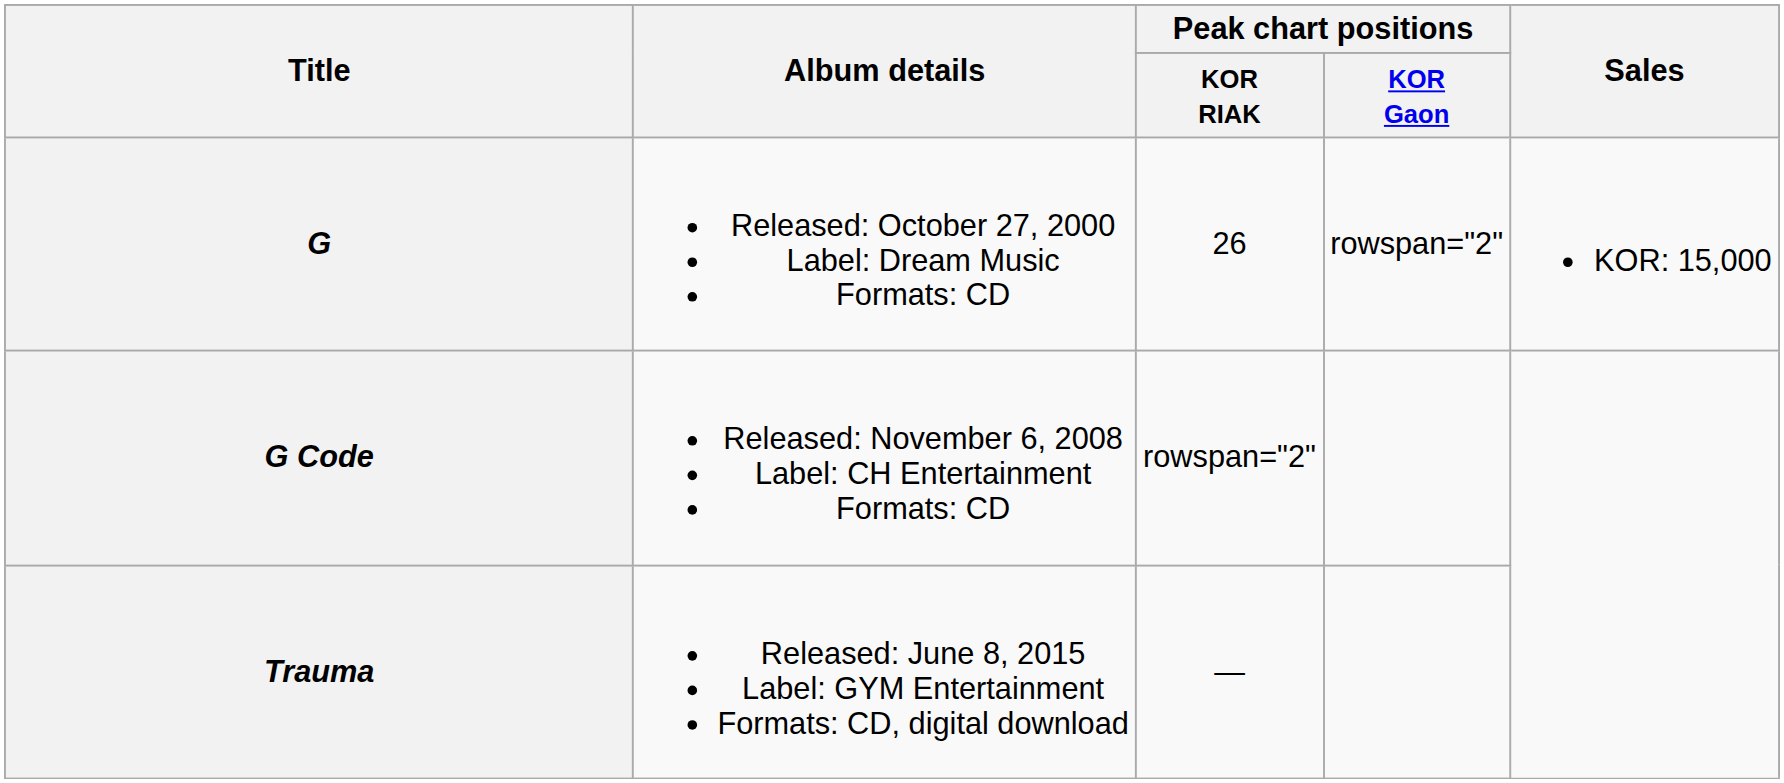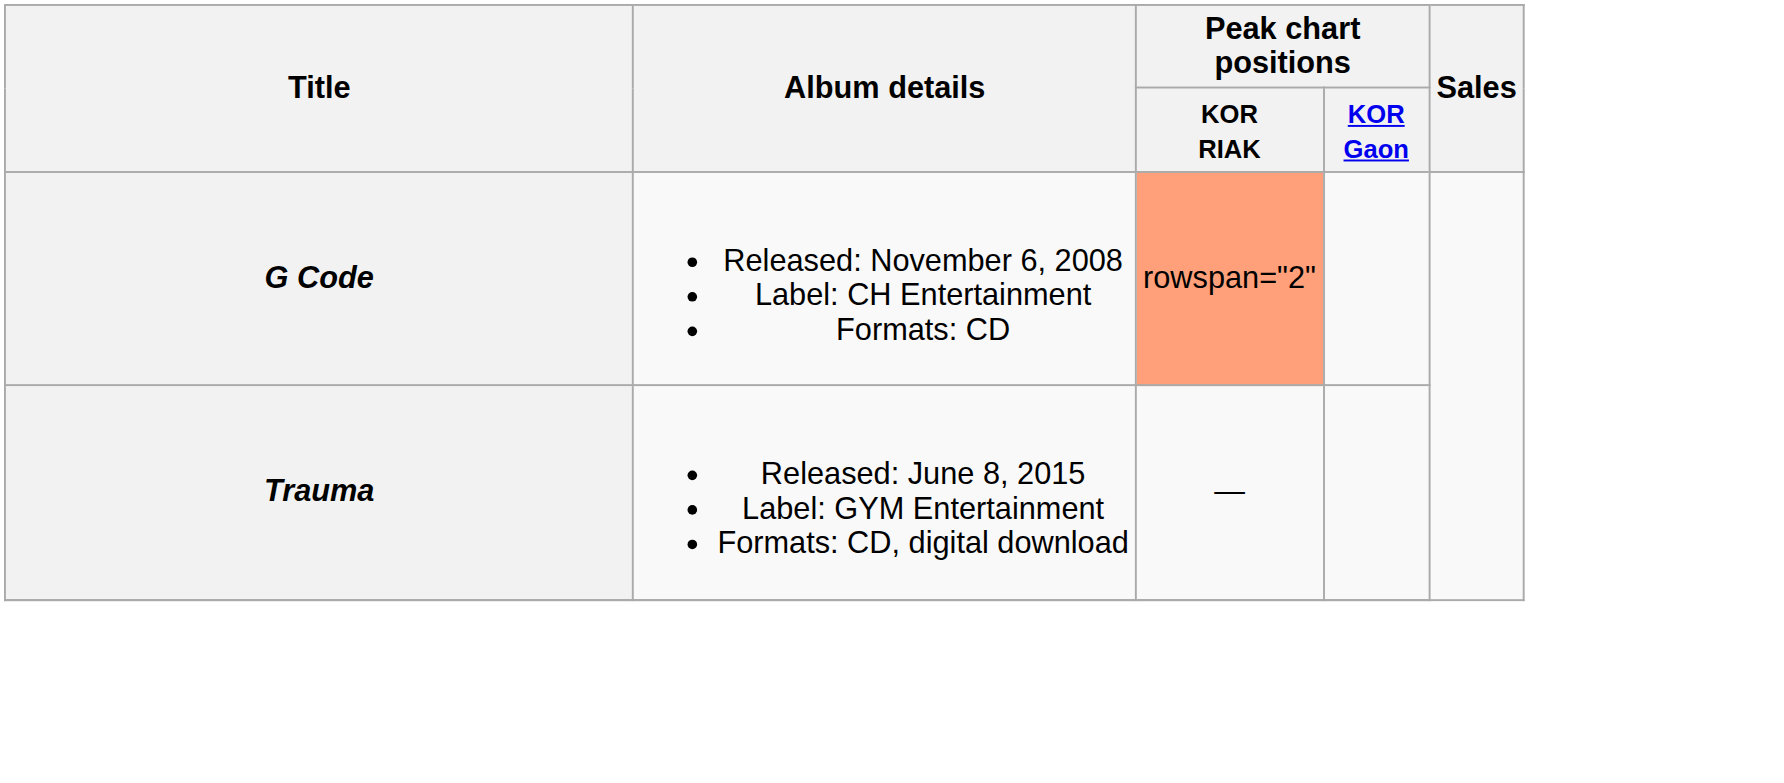- row: (319, 243)
(1230, 457) no background -> (1230, 277) lightsalmon background
